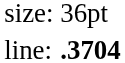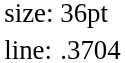(90, 49) bold -> (90, 49) normal
